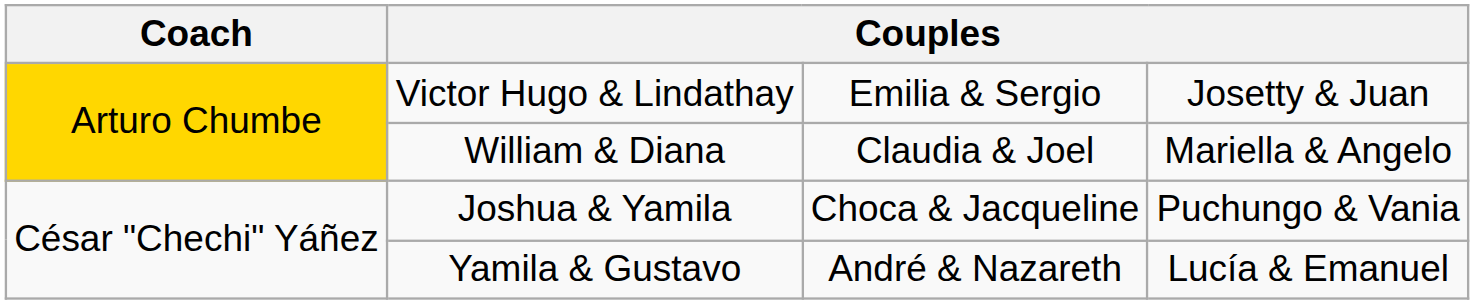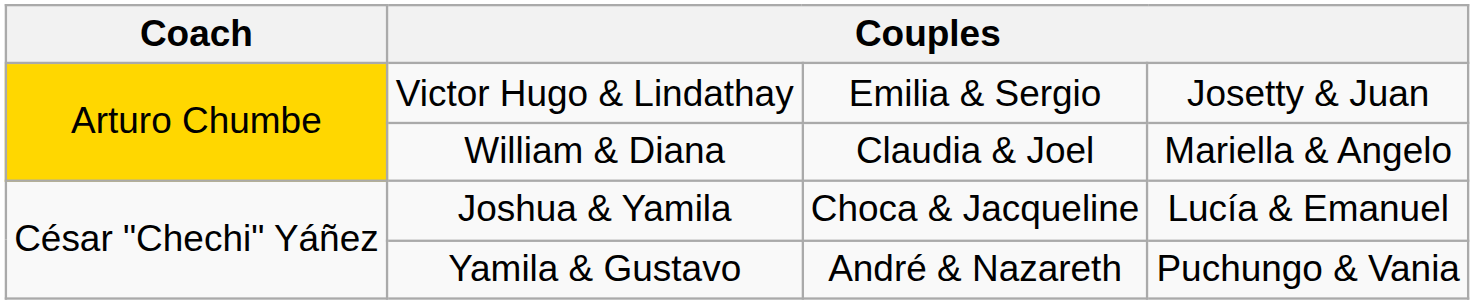(1308, 209) Puchungo & Vania -> (1308, 209) Lucía & Emanuel
(1308, 268) Lucía & Emanuel -> (1308, 268) Puchungo & Vania
